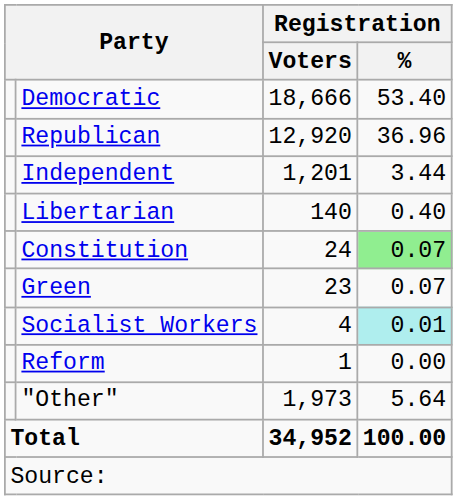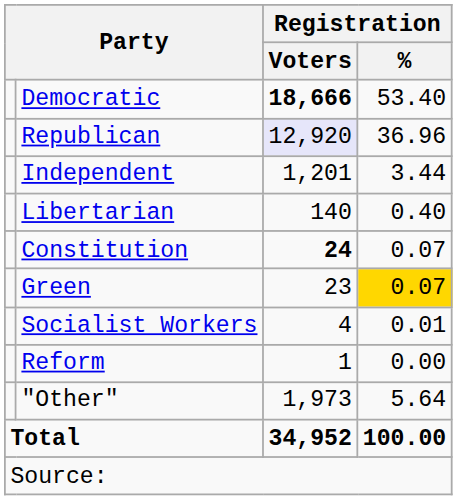(310, 99) normal -> (310, 99) bold
(310, 137) no background -> (310, 137) lavender background
(338, 250) normal -> (338, 250) bold
(418, 250) lightgreen background -> (418, 250) no background
(418, 288) no background -> (418, 288) gold background
(418, 325) paleturquoise background -> (418, 325) no background
